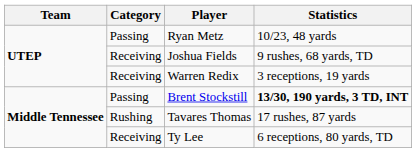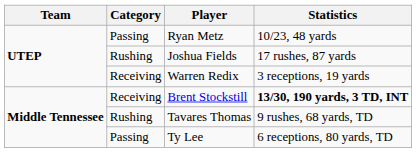(136, 56) Receiving -> (131, 56) Rushing
(315, 56) 9 rushes, 68 yards, TD -> (307, 56) 17 rushes, 87 yards
(129, 96) Passing -> (136, 96) Receiving
(307, 116) 17 rushes, 87 yards -> (315, 116) 9 rushes, 68 yards, TD
(136, 137) Receiving -> (129, 137) Passing
